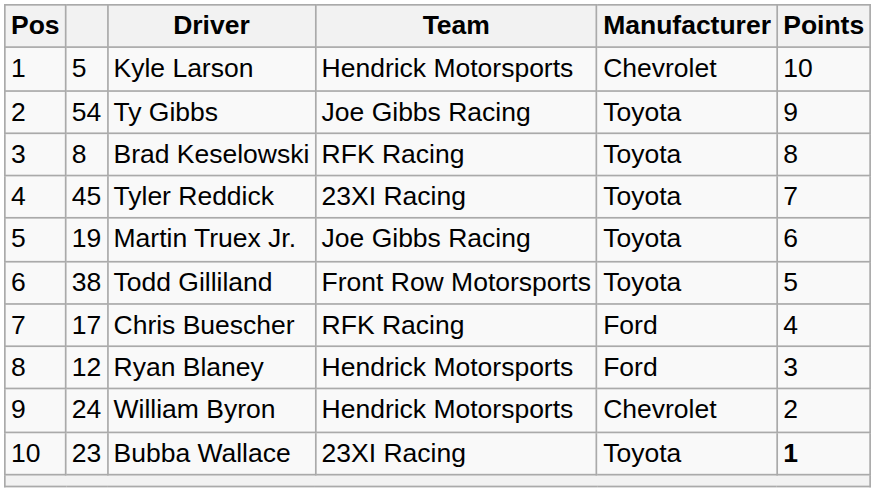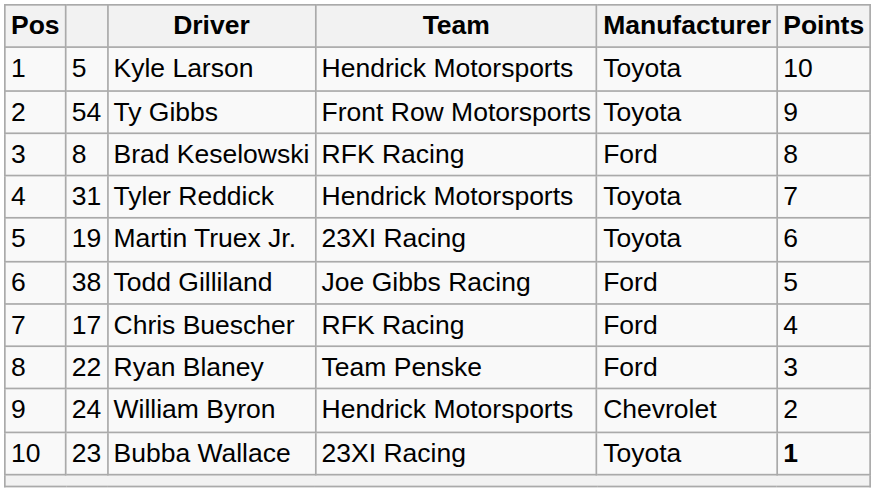(660, 68) Chevrolet -> (642, 68) Toyota
(426, 110) Joe Gibbs Racing -> (456, 110) Front Row Motorsports
(642, 153) Toyota -> (630, 153) Ford
(87, 196) 45 -> (87, 196) 31
(394, 196) 23XI Racing -> (447, 196) Hendrick Motorsports
(426, 238) Joe Gibbs Racing -> (394, 238) 23XI Racing
(456, 281) Front Row Motorsports -> (426, 281) Joe Gibbs Racing
(642, 281) Toyota -> (630, 281) Ford
(87, 366) 12 -> (87, 366) 22
(447, 366) Hendrick Motorsports -> (402, 366) Team Penske
